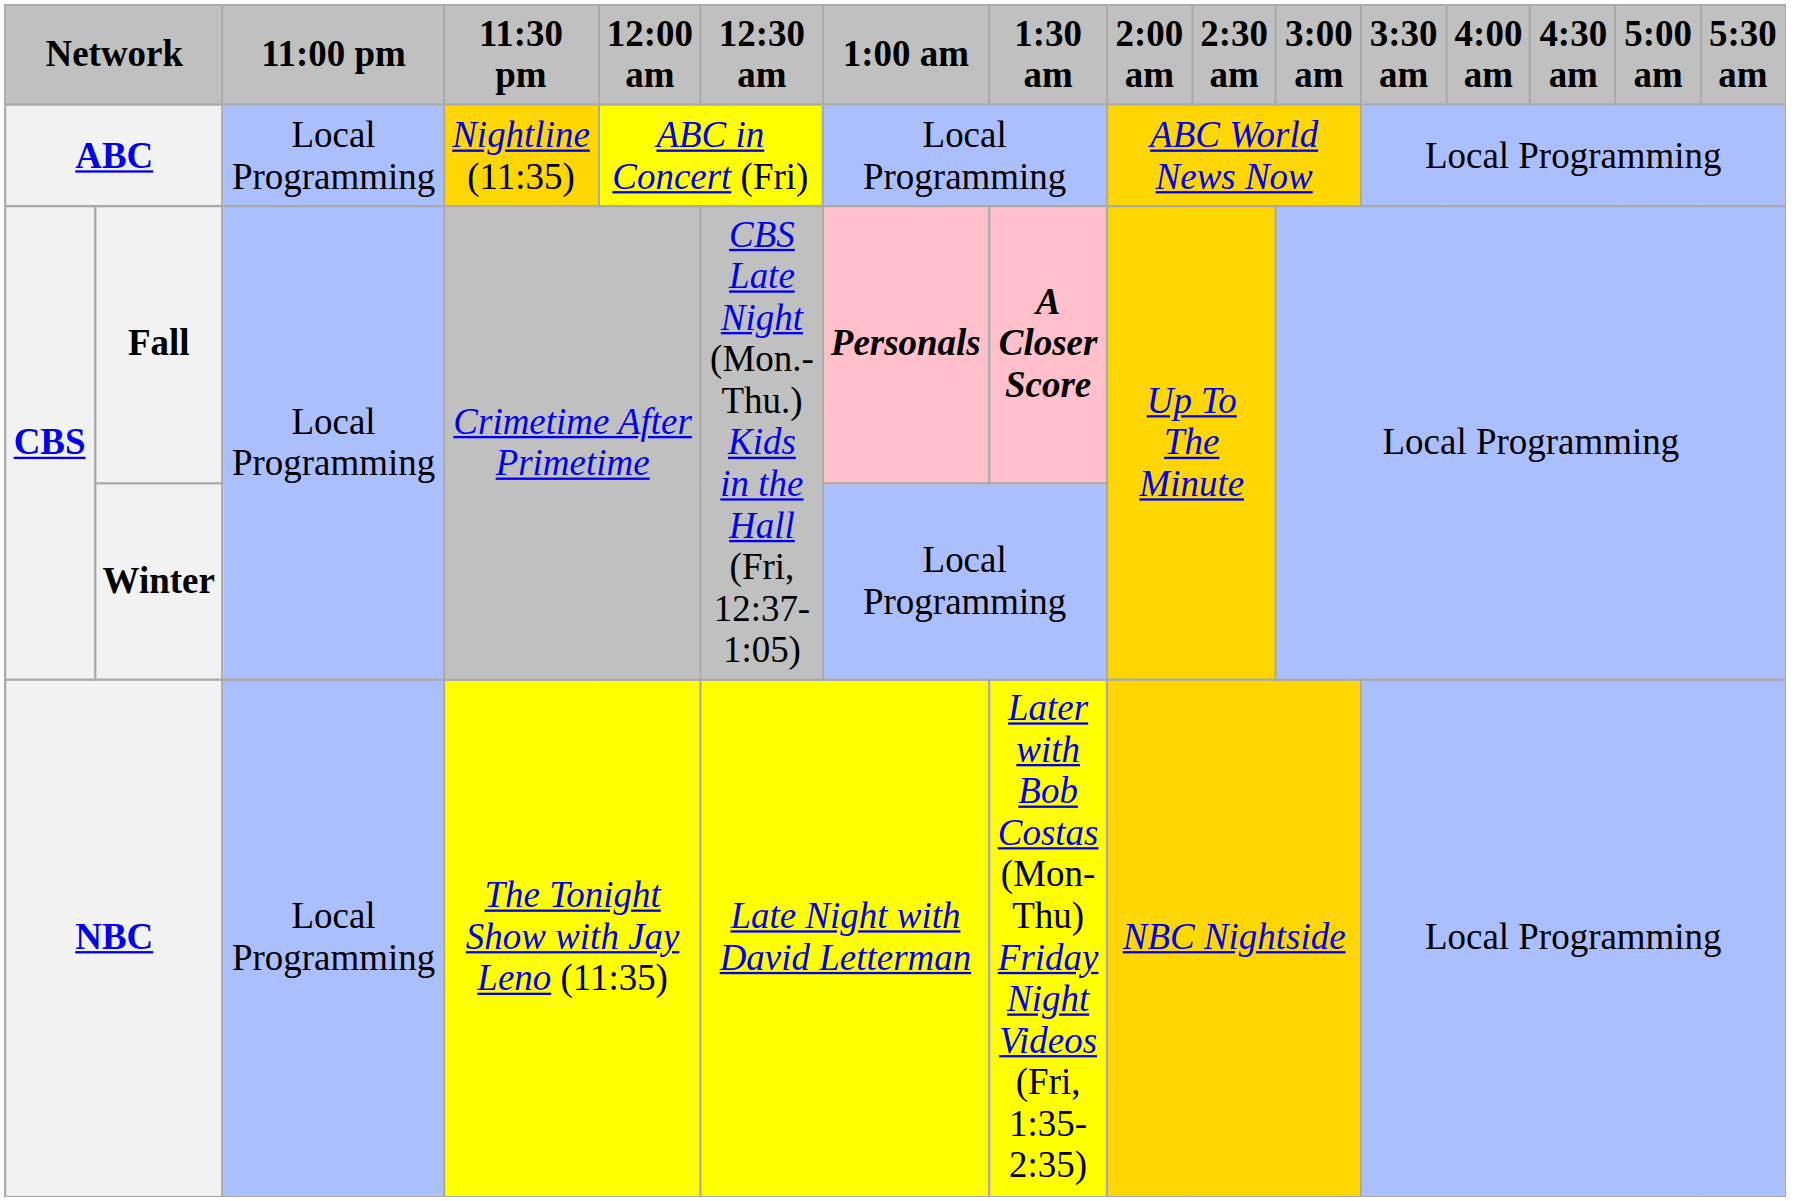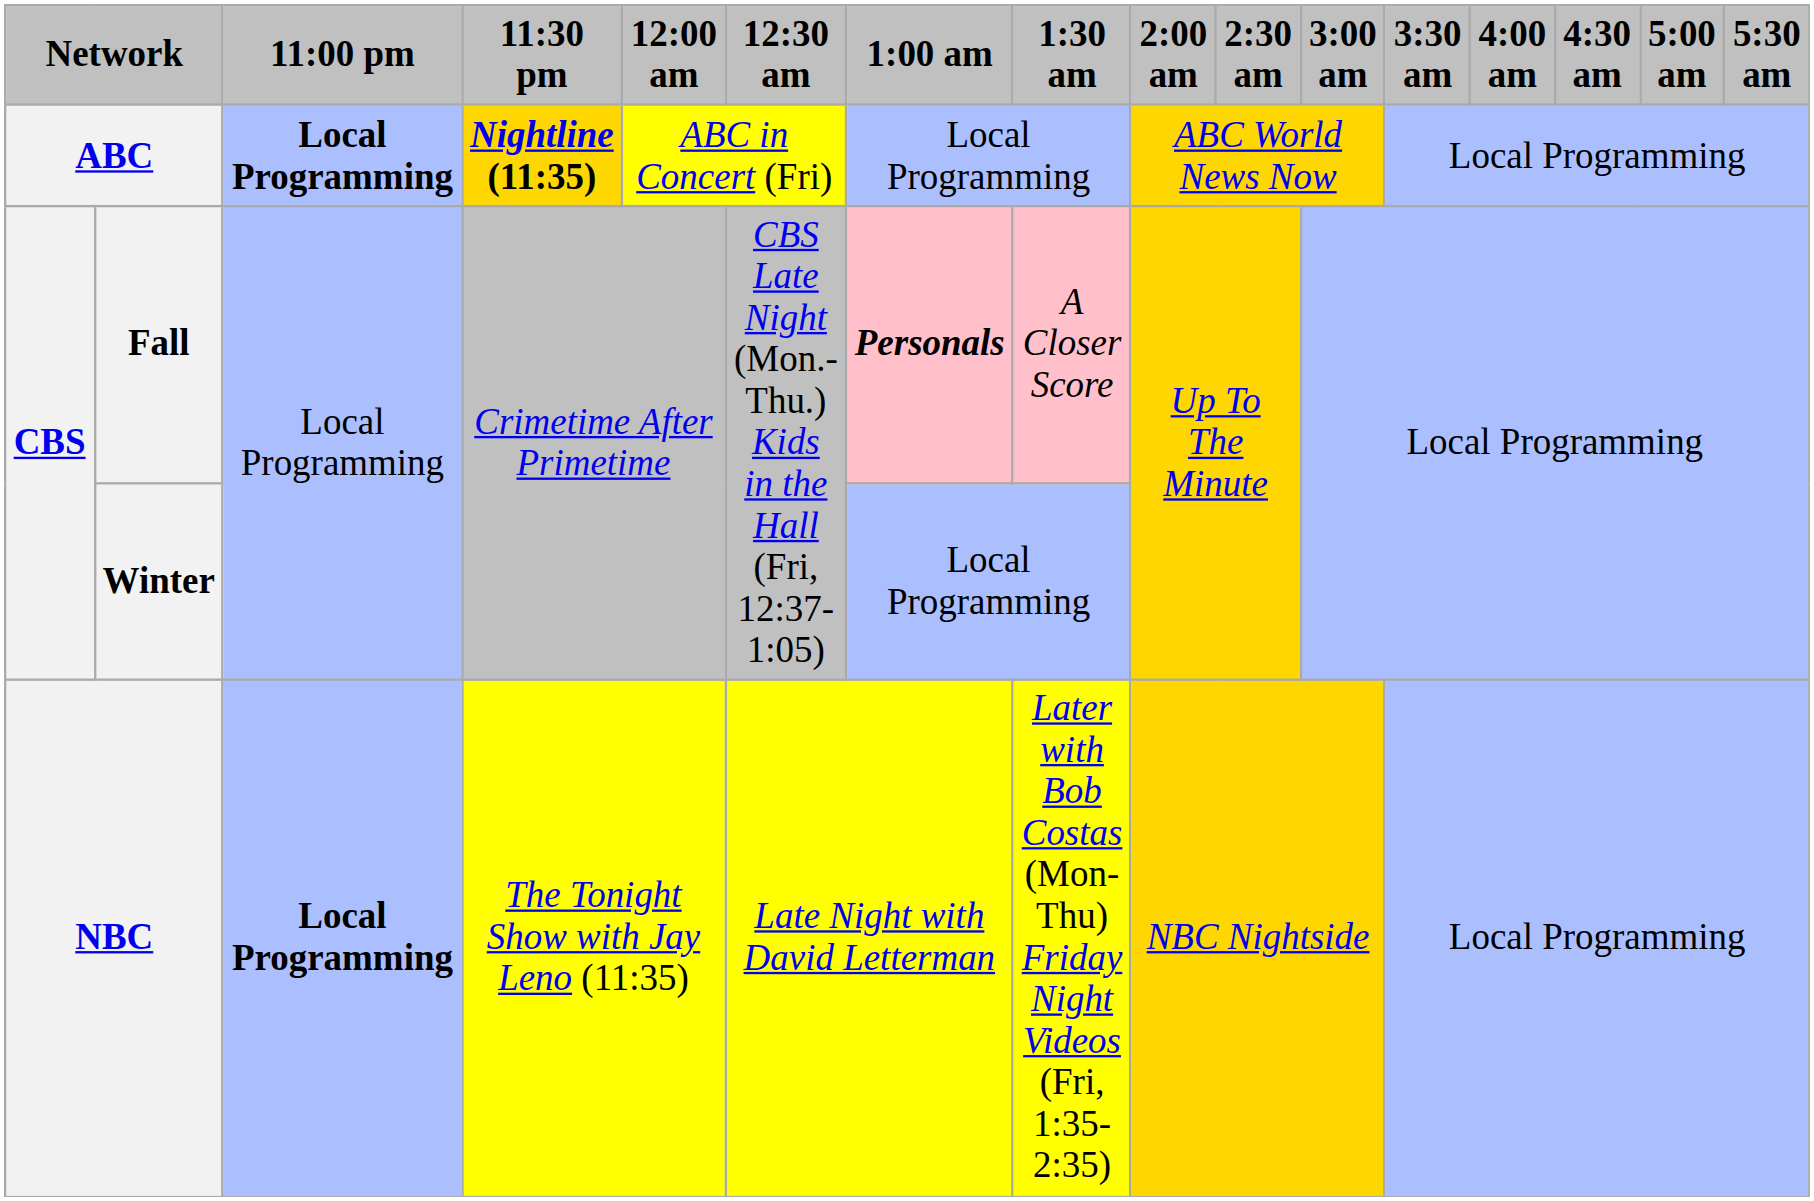(334, 154) normal -> (342, 154) bold
(521, 154) normal -> (542, 154) bold
(1048, 343) bold -> (1072, 343) normal
(334, 937) normal -> (342, 937) bold
